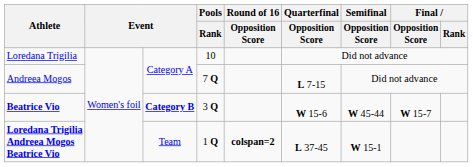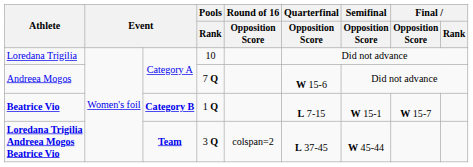(311, 85) L 7-15 -> (311, 85) W 15-6
(210, 107) 3 Q -> (210, 107) 1 Q
(311, 113) W 15-6 -> (311, 113) L 7-15
(366, 113) W 45-44 -> (366, 113) W 15-1
(170, 142) normal -> (170, 142) bold
(210, 142) 1 Q -> (210, 142) 3 Q
(253, 142) bold -> (253, 142) normal
(366, 148) W 15-1 -> (366, 148) W 45-44
